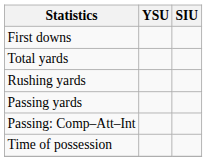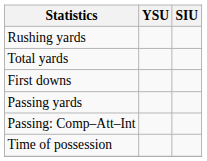rows swapped: (39, 37) <-> (47, 80)
